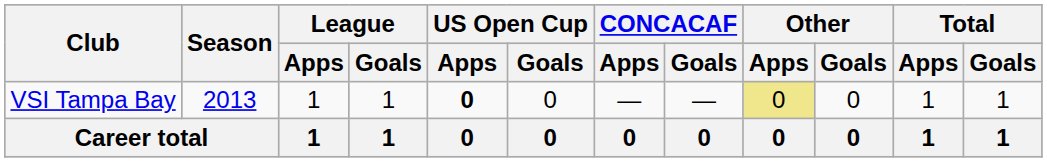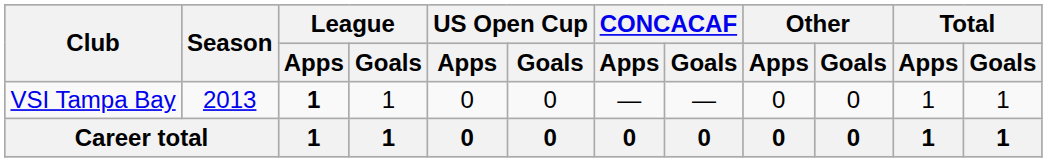(314, 100) normal -> (314, 100) bold
(467, 100) bold -> (467, 100) normal
(779, 100) khaki background -> (779, 100) no background
